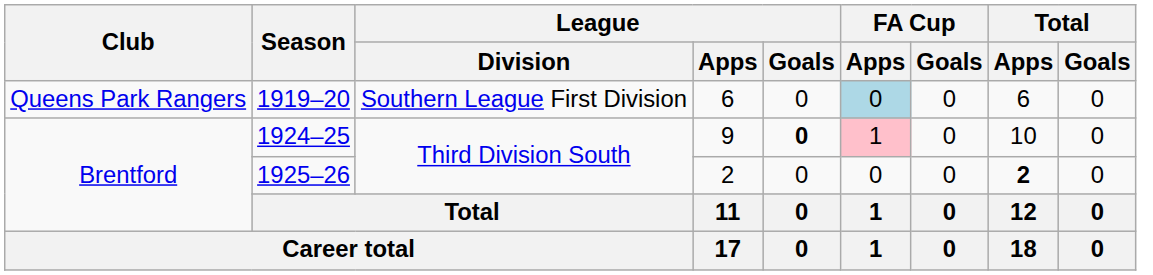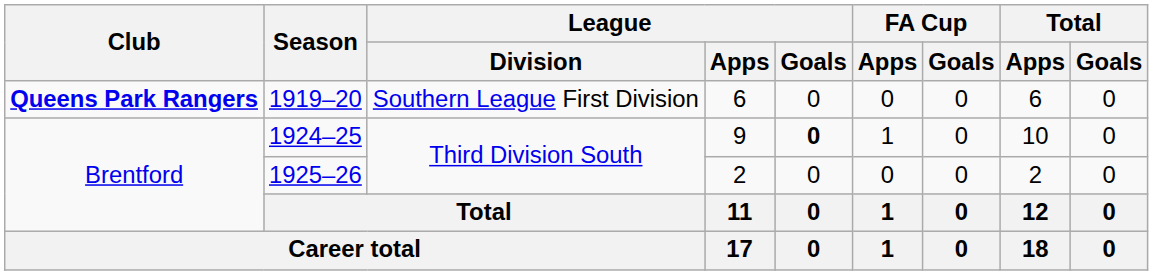(128, 99) normal -> (134, 99) bold
(876, 99) lightblue background -> (887, 99) no background
(876, 136) pink background -> (887, 136) no background
(1023, 174) bold -> (1035, 174) normal
